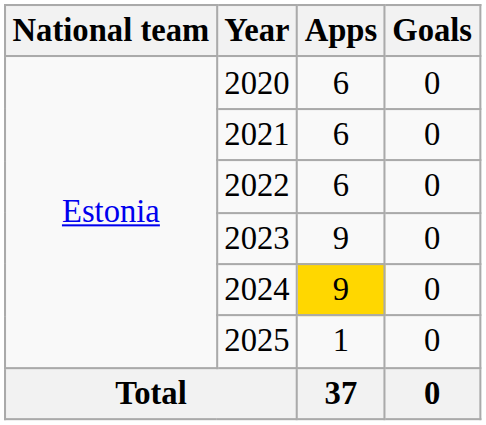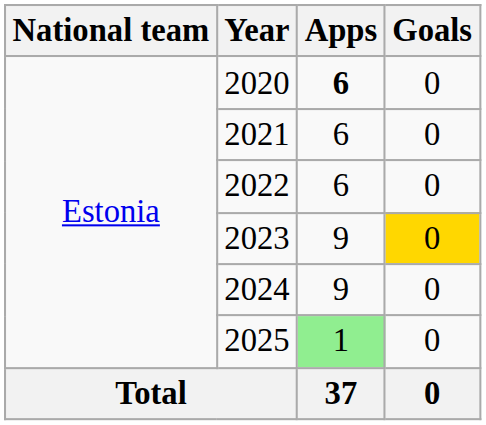(341, 82) normal -> (341, 82) bold
(432, 237) no background -> (432, 237) gold background
(341, 289) gold background -> (341, 289) no background
(341, 340) no background -> (341, 340) lightgreen background
